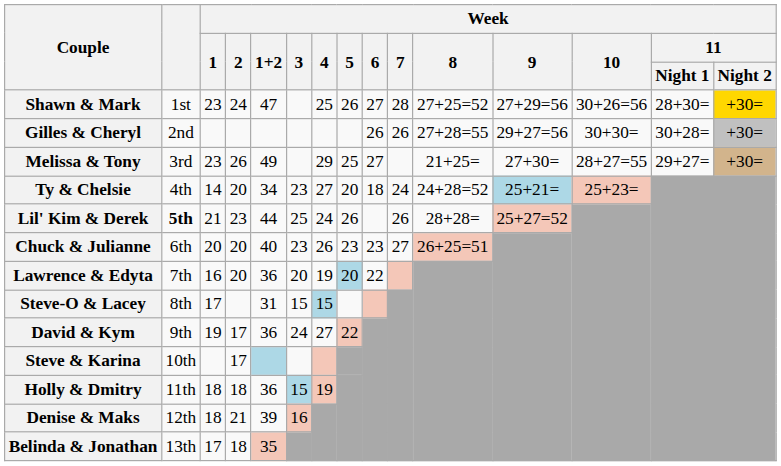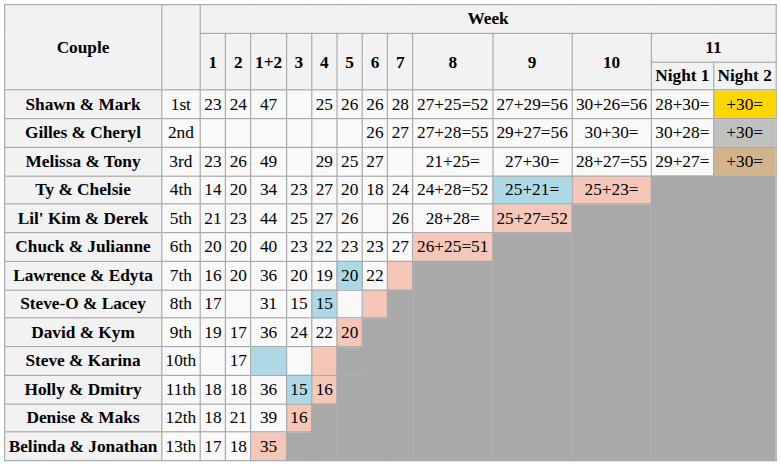(375, 104) 27 -> (375, 104) 26
(400, 133) 26 -> (400, 133) 27
(181, 218) bold -> (181, 218) normal
(324, 218) 24 -> (324, 218) 27
(324, 247) 26 -> (324, 247) 22
(324, 332) 27 -> (324, 332) 22
(350, 332) 22 -> (350, 332) 20
(324, 389) 19 -> (324, 389) 16
